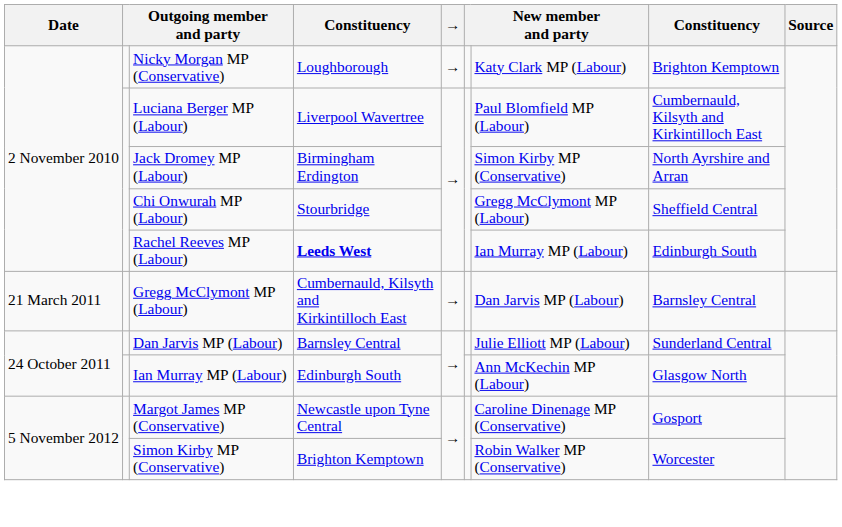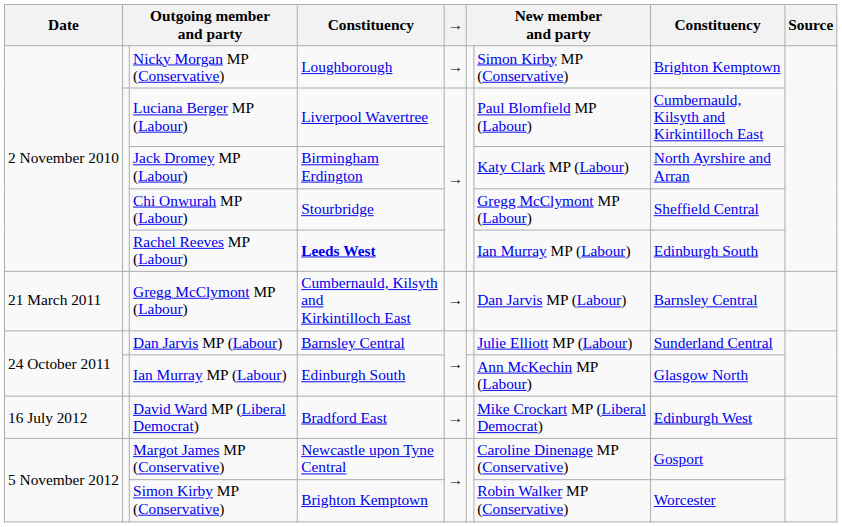(550, 66) Katy Clark MP (Labour) -> (530, 66) Simon Kirby MP (Conservative)
(527, 167) Simon Kirby MP (Conservative) -> (553, 167) Katy Clark MP (Labour)
+ row: (209, 417)
